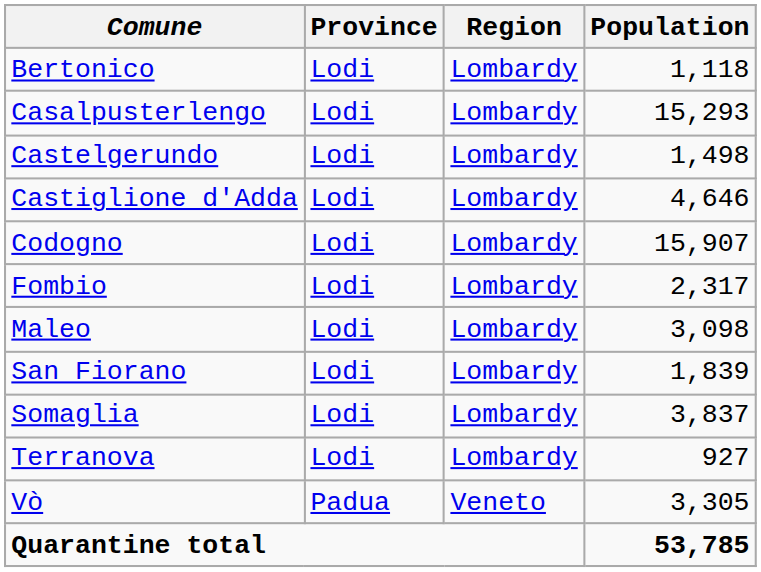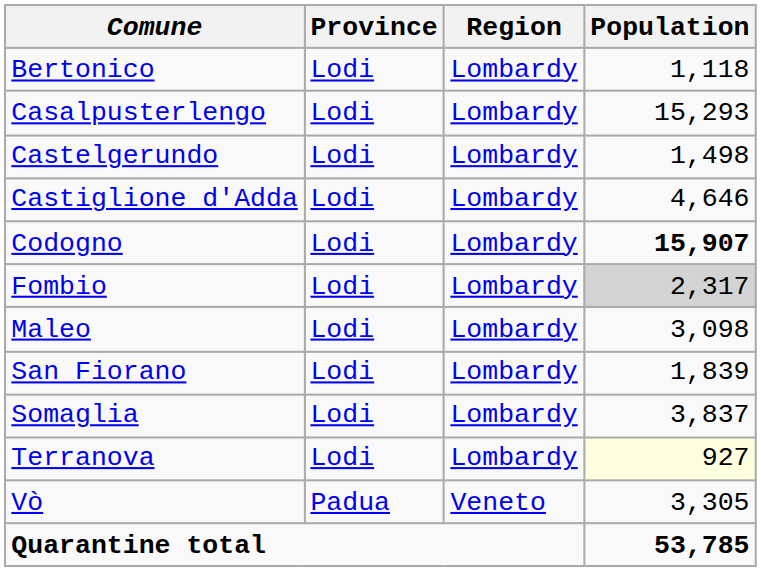(702, 243) normal -> (702, 243) bold
(710, 286) no background -> (710, 286) lightgrey background
(726, 459) no background -> (726, 459) lightyellow background
